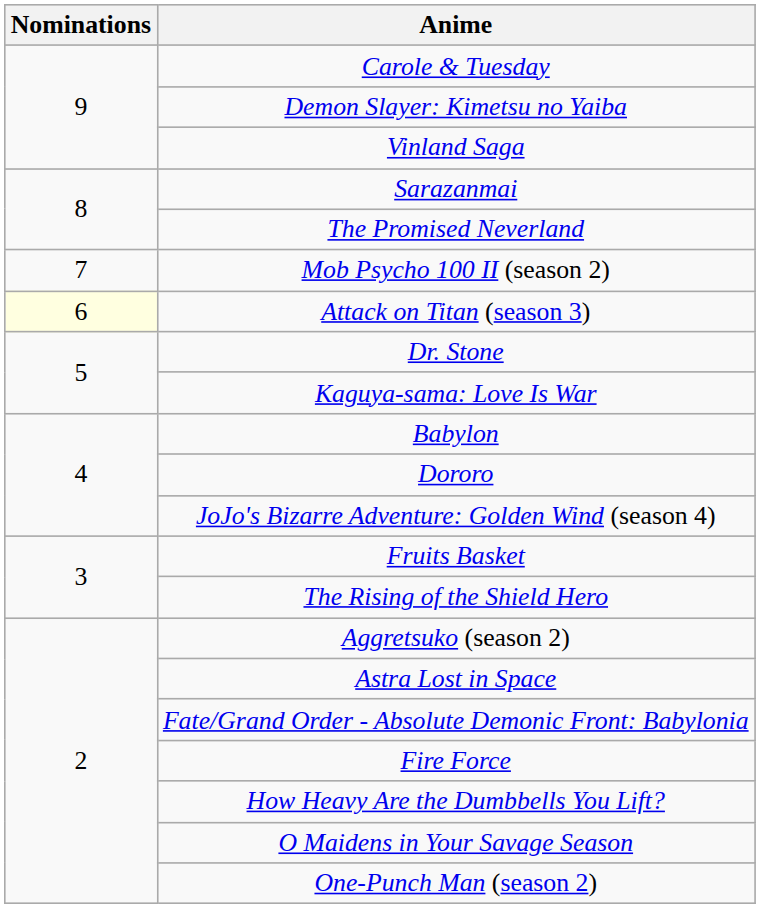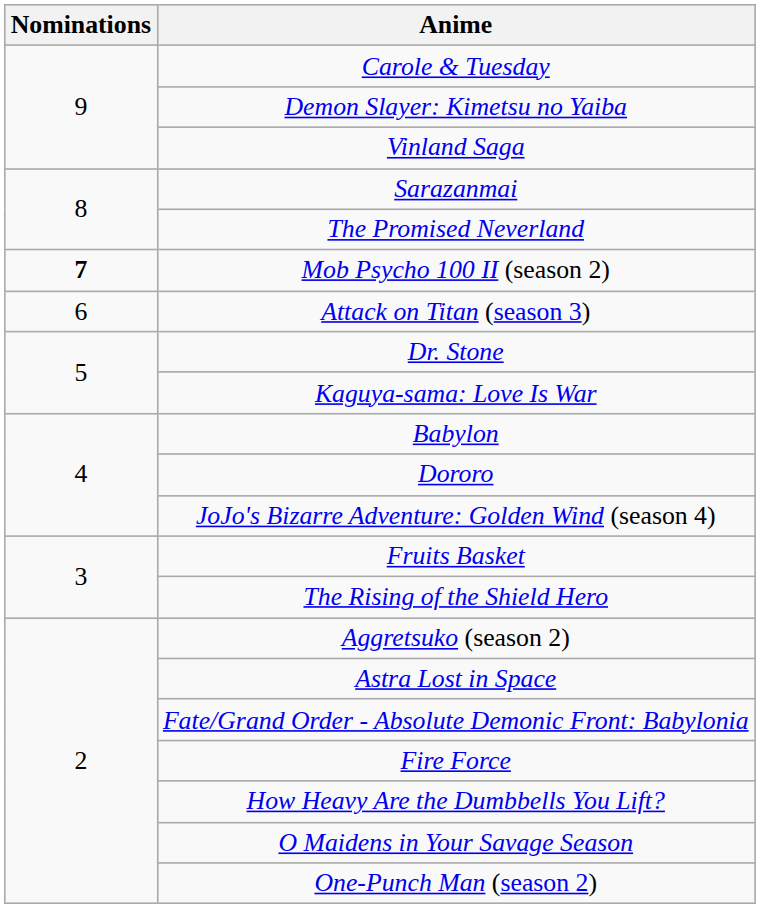(81, 270) normal -> (81, 270) bold
(81, 310) lightyellow background -> (81, 310) no background
